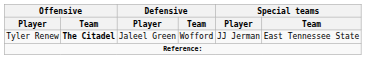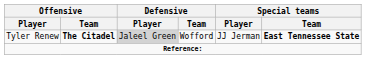(147, 37) no background -> (147, 37) lightgrey background
(312, 37) normal -> (312, 37) bold
